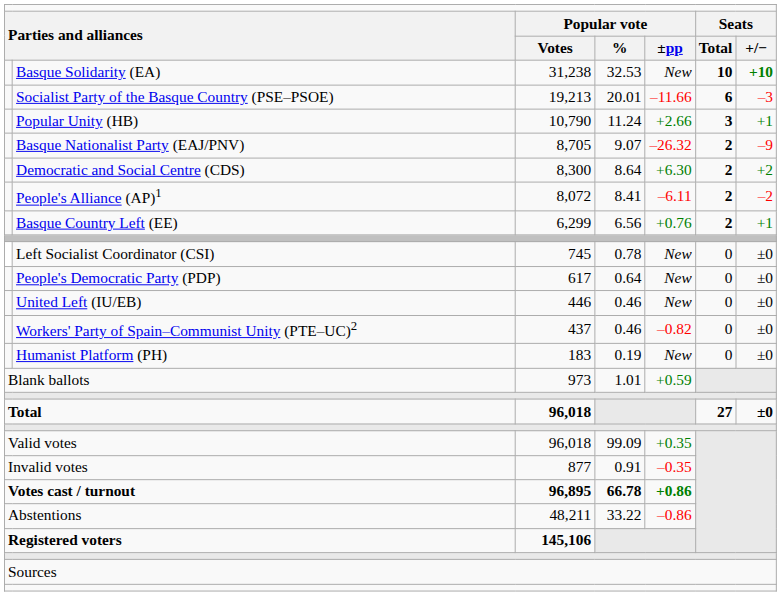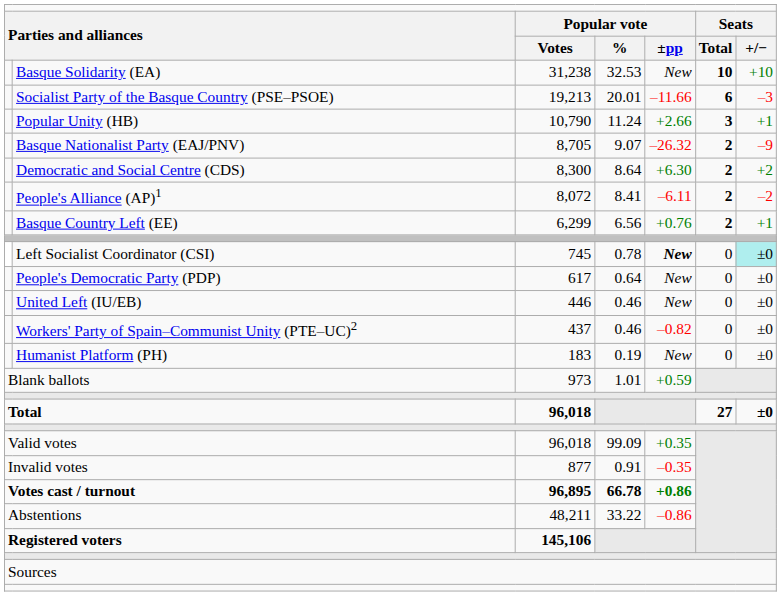(761, 72) bold -> (761, 72) normal
(678, 254) normal -> (678, 254) bold
(765, 254) no background -> (765, 254) paleturquoise background
